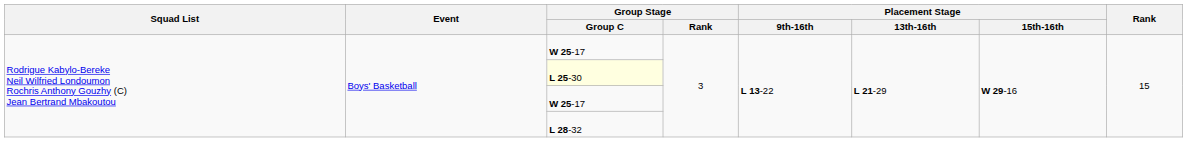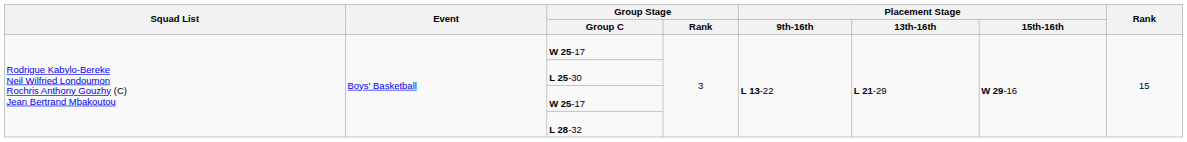(566, 78) lightyellow background -> (566, 78) no background
